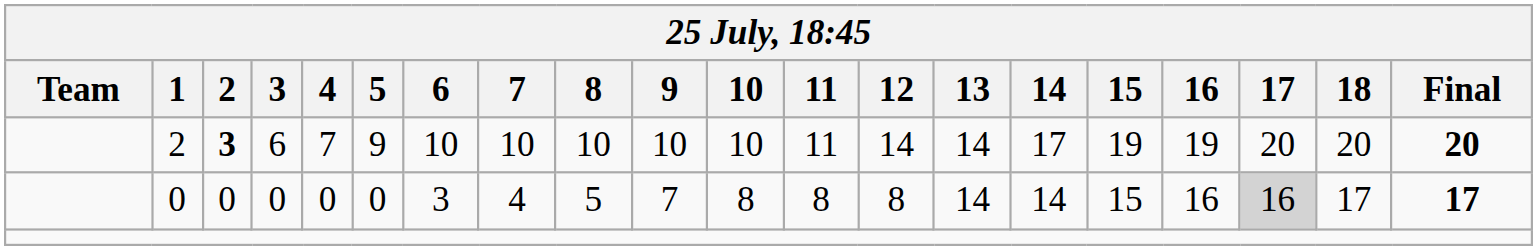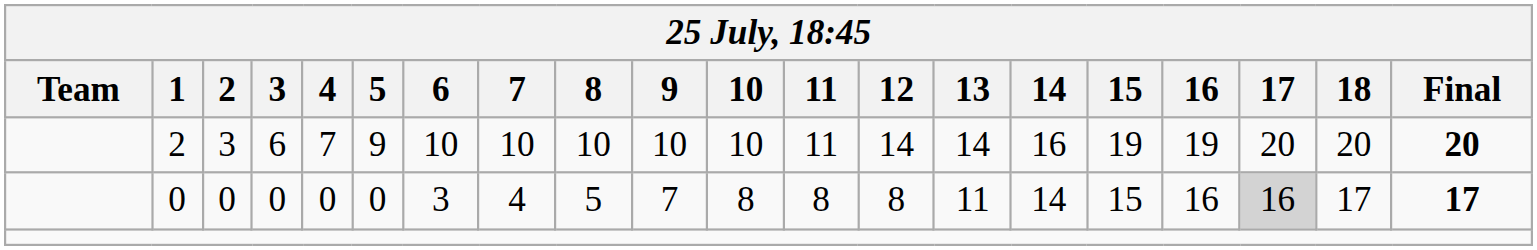(227, 144) bold -> (227, 144) normal
(1049, 144) 17 -> (1049, 144) 16
(973, 199) 14 -> (973, 199) 11
